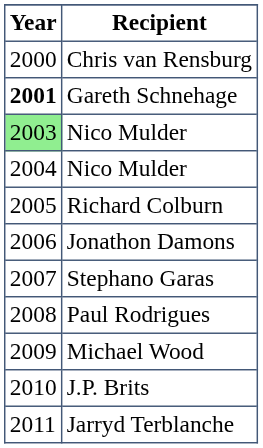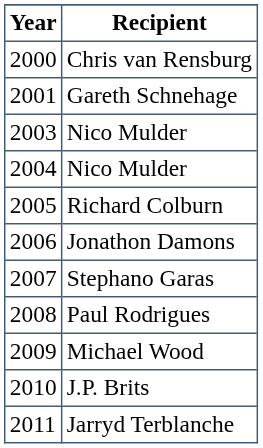(33, 95) bold -> (33, 95) normal
(33, 132) lightgreen background -> (33, 132) no background
